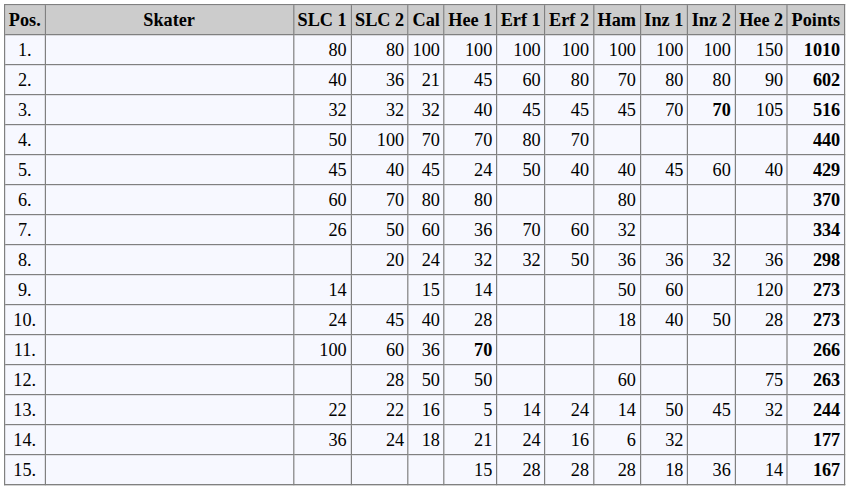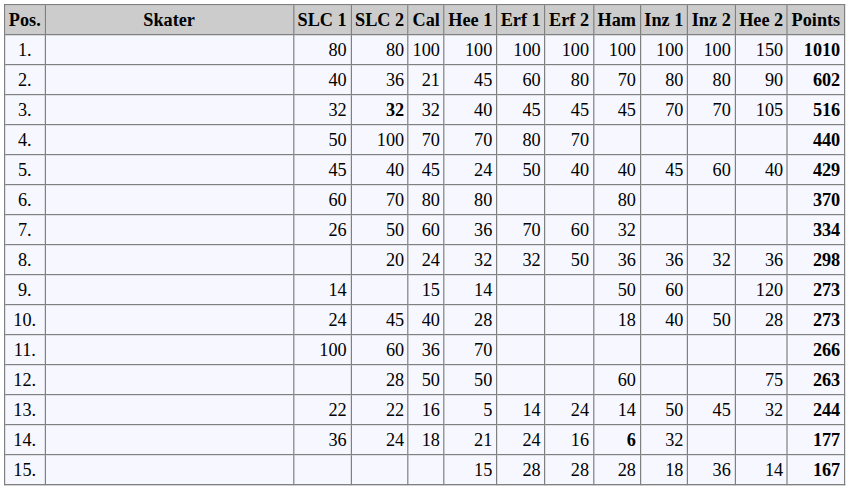(395, 109) normal -> (395, 109) bold
(722, 109) bold -> (722, 109) normal
(483, 349) bold -> (483, 349) normal
(631, 439) normal -> (631, 439) bold
